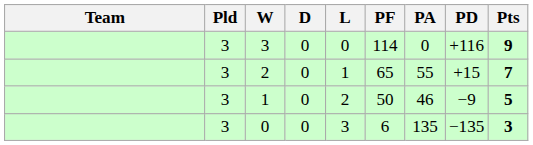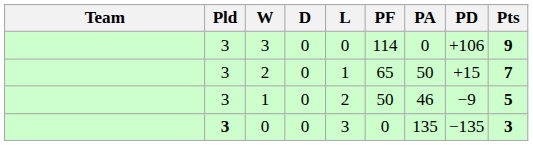(467, 45) +116 -> (467, 45) +106
(425, 72) 55 -> (425, 72) 50
(225, 126) normal -> (225, 126) bold
(385, 126) 6 -> (385, 126) 0
